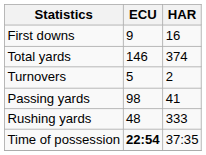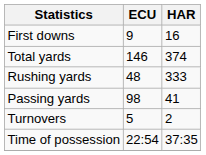rows swapped: (49, 119) <-> (37, 77)
(143, 139) bold -> (142, 139) normal
